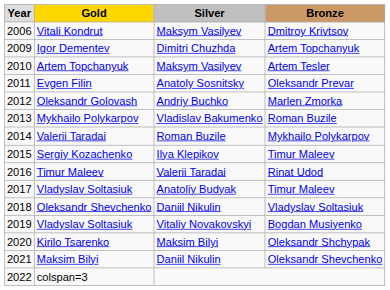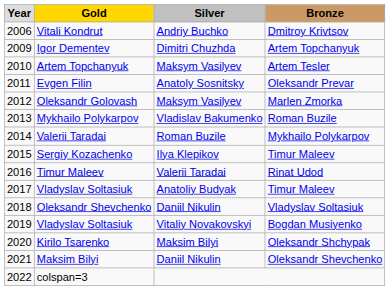(199, 31) Maksym Vasilyev -> (192, 31) Andriy Buchko
(192, 101) Andriy Buchko -> (199, 101) Maksym Vasilyev
